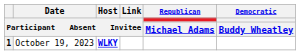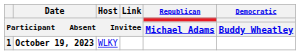(55, 43) normal -> (55, 43) bold
(108, 43) bold -> (108, 43) normal
